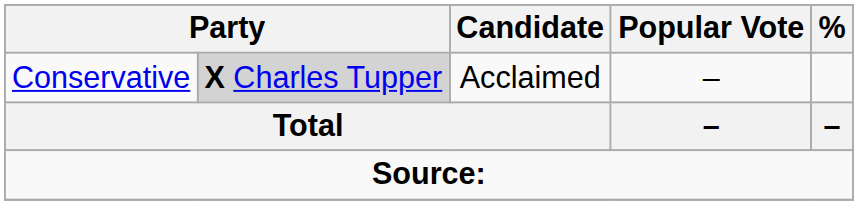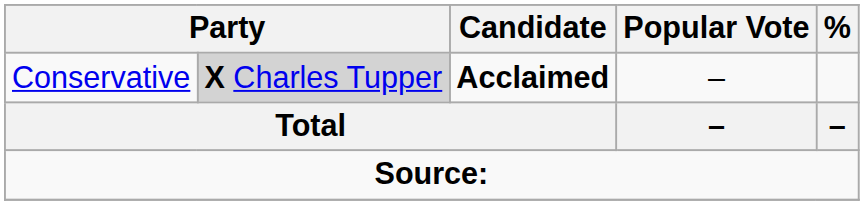(530, 77) normal -> (533, 77) bold
